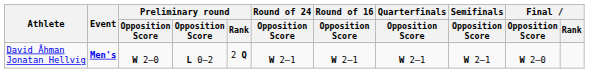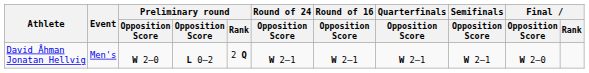(103, 55) bold -> (103, 55) normal
